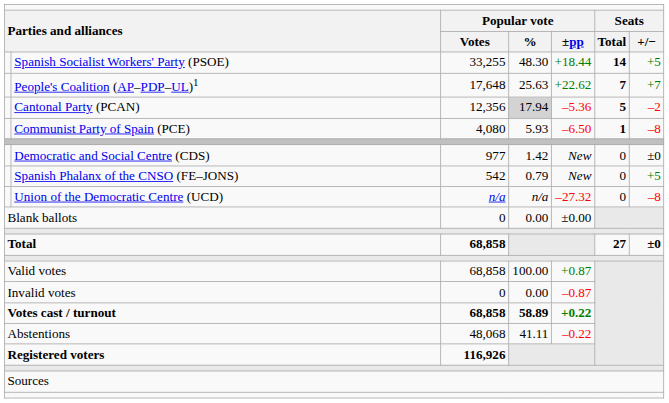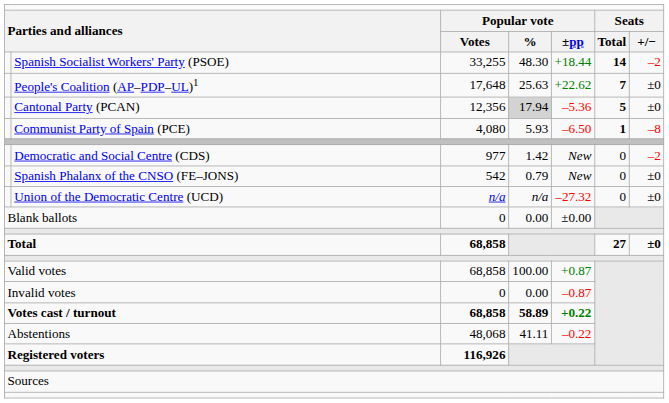(654, 62) +5 -> (654, 62) –2
(654, 85) +7 -> (654, 85) ±0
(654, 107) –2 -> (654, 107) ±0
(654, 155) ±0 -> (654, 155) –2
(654, 176) +5 -> (654, 176) ±0
(654, 197) –8 -> (654, 197) ±0
